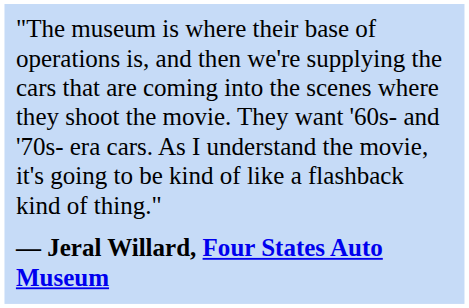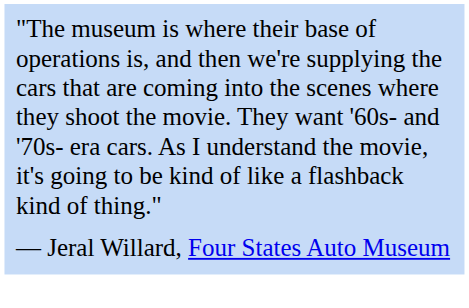(199, 263) bold -> (233, 248) normal
